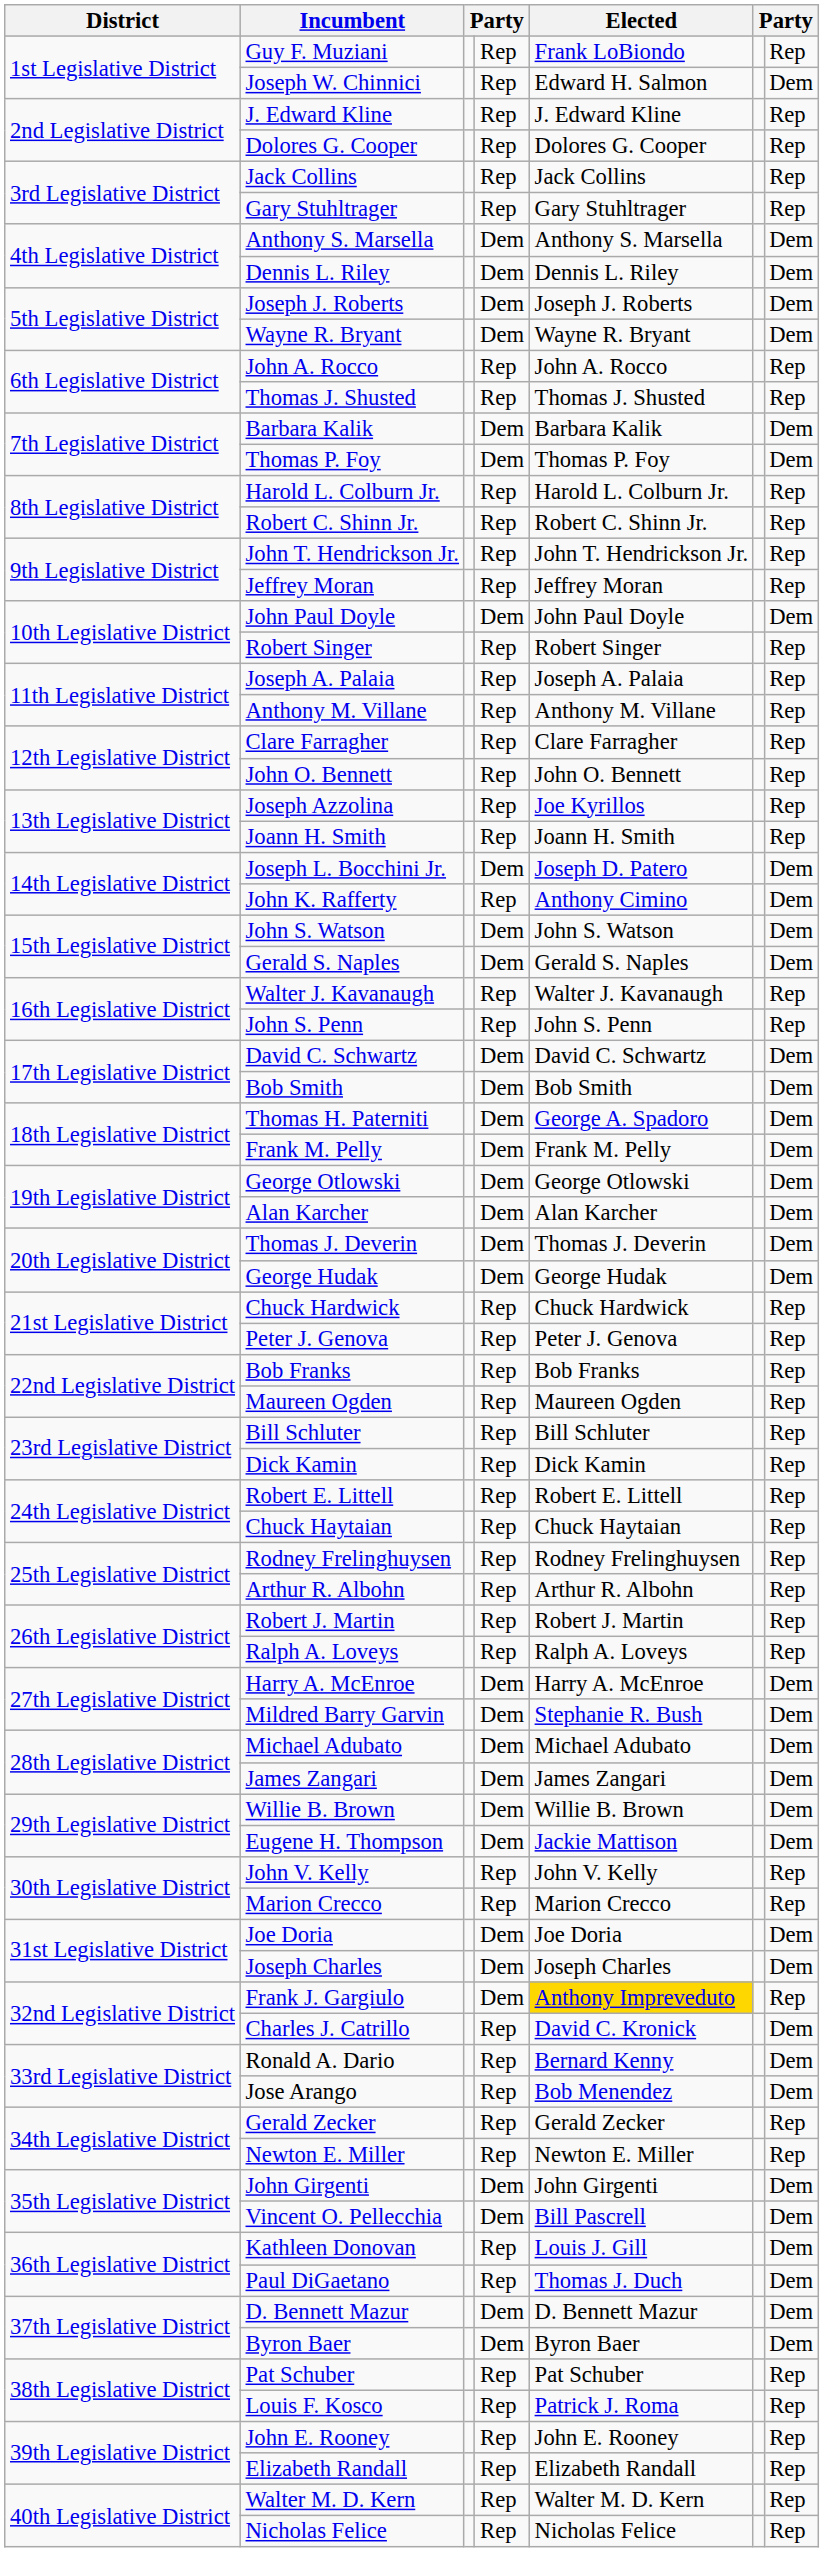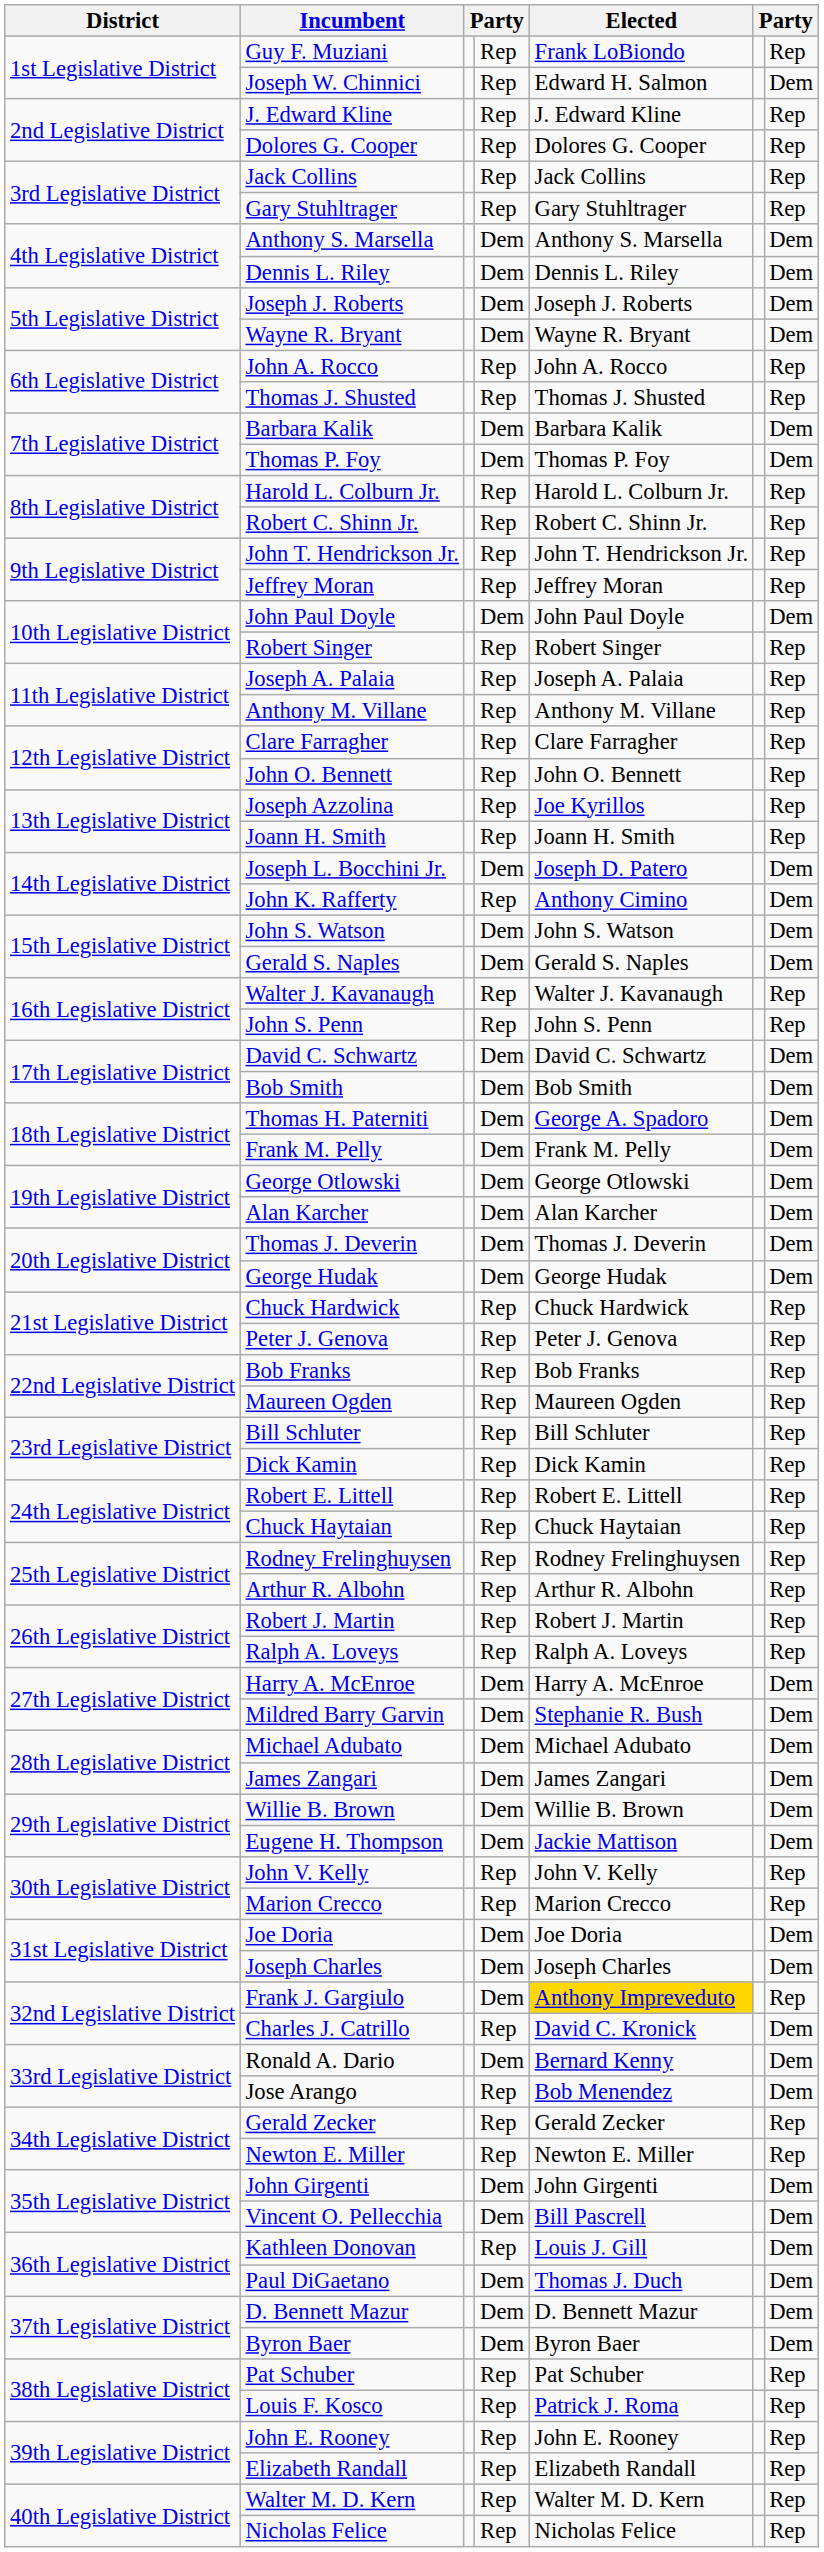(498, 2060) Rep -> (502, 2060) Dem
(498, 2279) Rep -> (502, 2279) Dem
